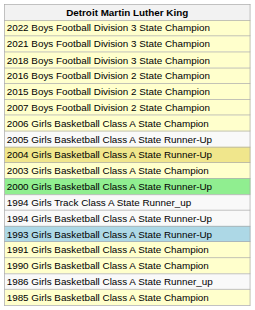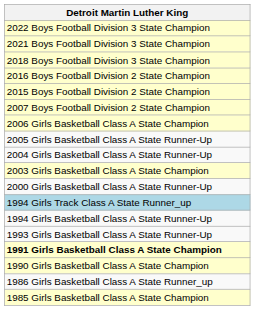(109, 155) khaki background -> (109, 155) no background
(109, 187) lightgreen background -> (109, 187) no background
(99, 202) no background -> (99, 202) lightblue background
(109, 234) lightblue background -> (109, 234) no background
(108, 250) normal -> (114, 250) bold
